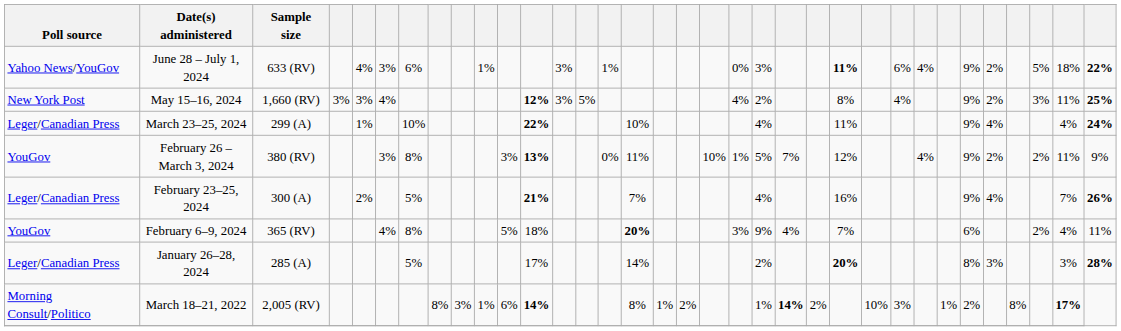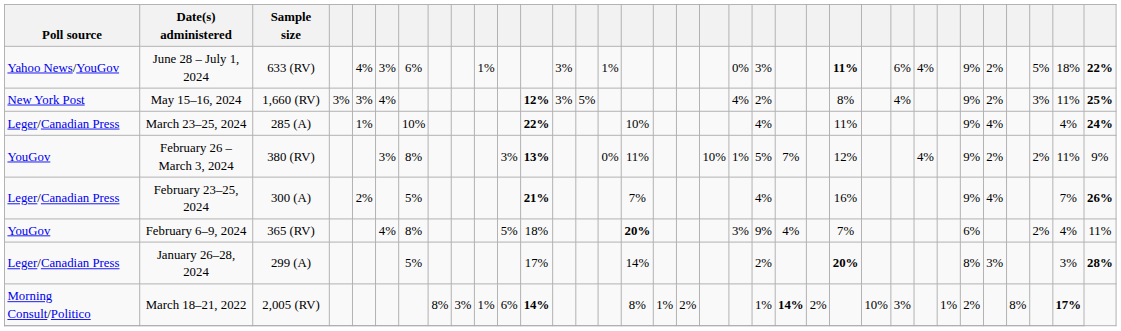(291, 124) 299 (A) -> (291, 124) 285 (A)
(291, 263) 285 (A) -> (291, 263) 299 (A)
